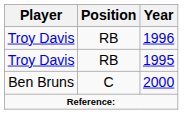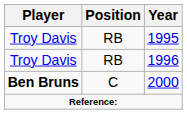rows swapped: (159, 60) <-> (159, 37)
(41, 82) normal -> (43, 82) bold
